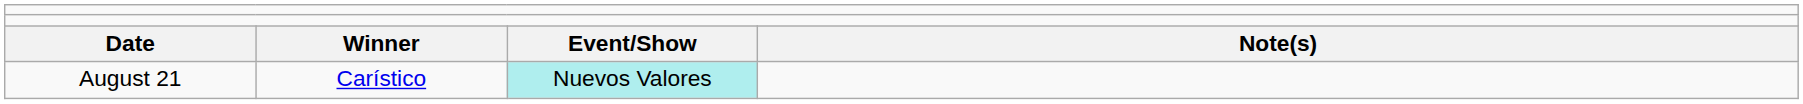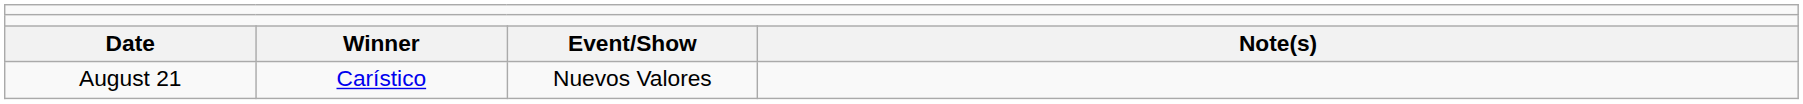(632, 79) paleturquoise background -> (632, 79) no background
